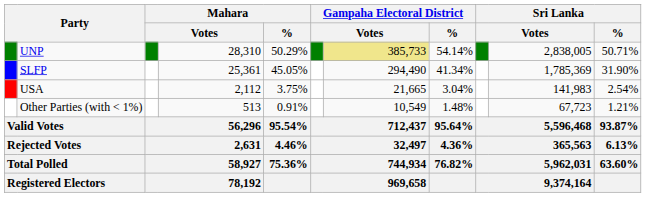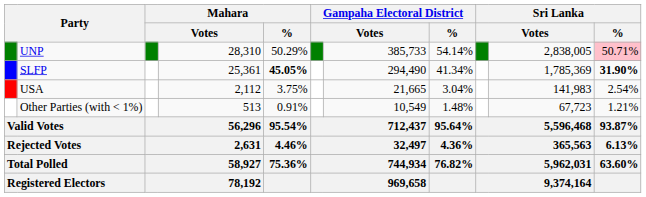(407, 51) khaki background -> (407, 51) no background
(620, 51) no background -> (620, 51) pink background
(289, 70) normal -> (288, 70) bold
(620, 70) normal -> (619, 70) bold
